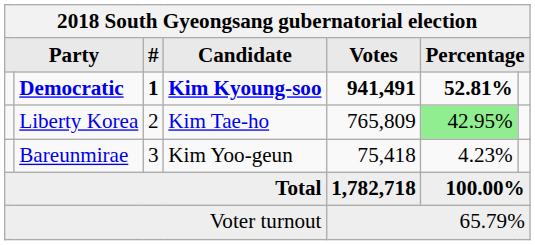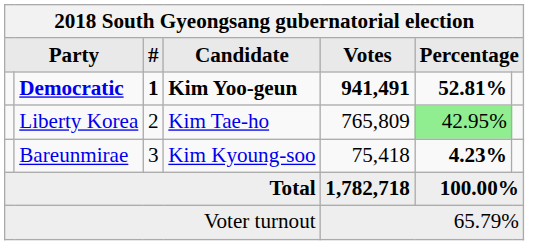(245, 88) Kim Kyoung-soo -> (233, 88) Kim Yoo-geun
(231, 155) Kim Yoo-geun -> (242, 155) Kim Kyoung-soo
(485, 155) normal -> (478, 155) bold
